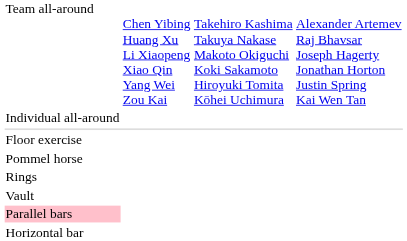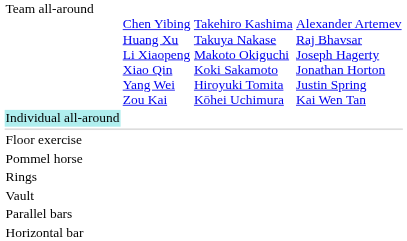(62, 118) no background -> (62, 118) paleturquoise background
(39, 214) pink background -> (39, 214) no background
